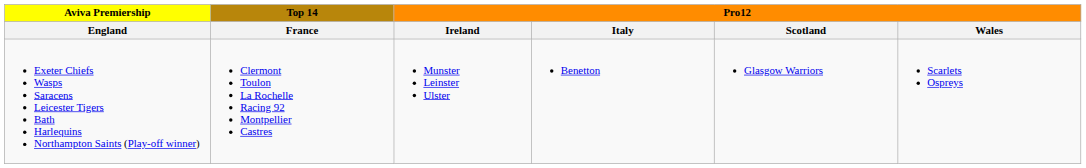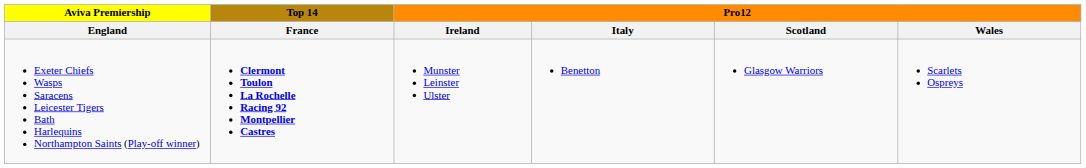(302, 101) normal -> (302, 101) bold
